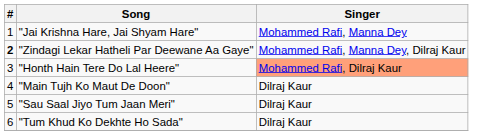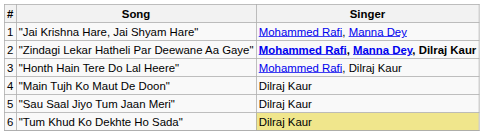(10, 50) bold -> (10, 50) normal
(362, 50) normal -> (368, 50) bold
(330, 68) lightsalmon background -> (330, 68) no background
(285, 122) no background -> (285, 122) khaki background
